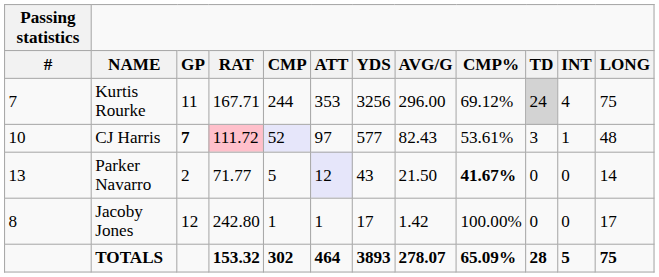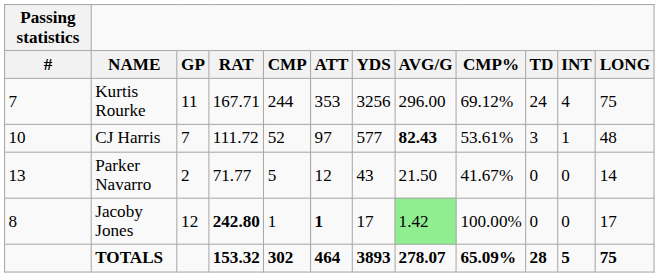(538, 101) lightgrey background -> (538, 101) no background
(185, 138) bold -> (185, 138) normal
(236, 138) pink background -> (236, 138) no background
(276, 138) lavender background -> (276, 138) no background
(418, 138) normal -> (418, 138) bold
(323, 174) lavender background -> (323, 174) no background
(488, 174) bold -> (487, 174) normal
(236, 221) normal -> (236, 221) bold
(319, 221) normal -> (319, 221) bold
(414, 221) no background -> (414, 221) lightgreen background
